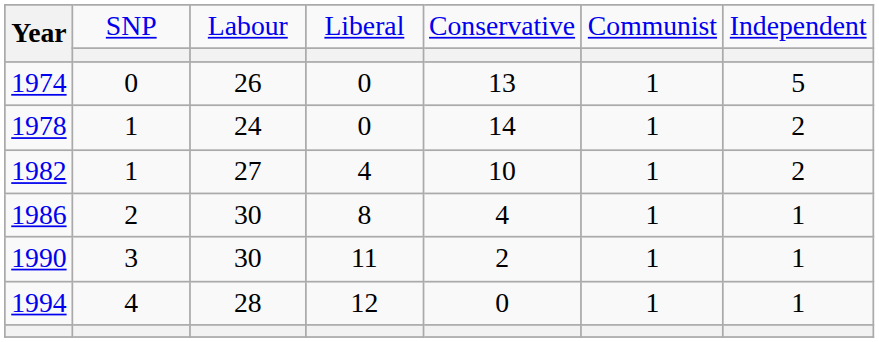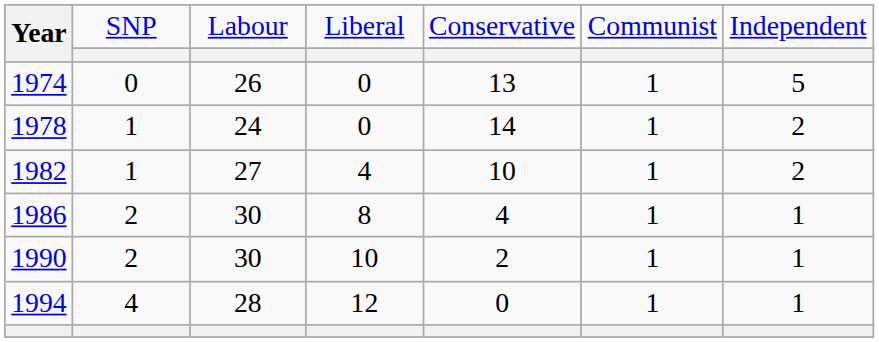(131, 258) 3 -> (131, 258) 2
(364, 258) 11 -> (364, 258) 10
